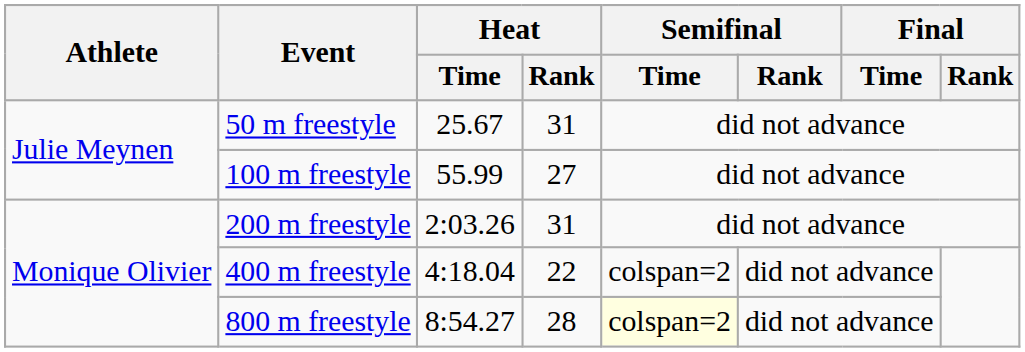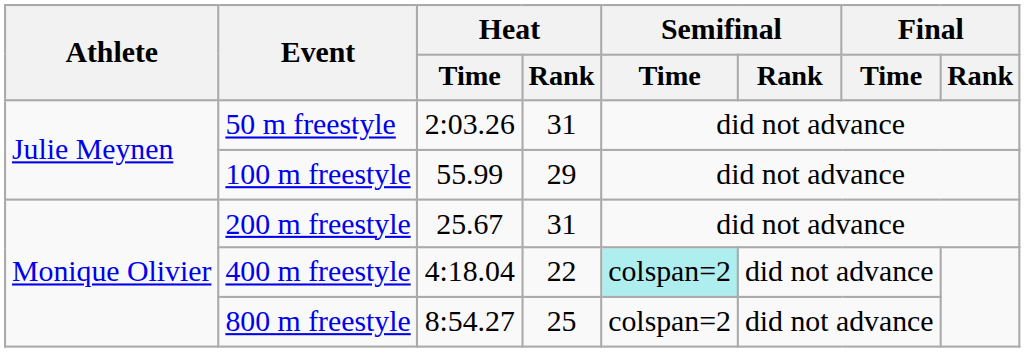(470, 125) 25.67 -> (470, 125) 2:03.26
(562, 174) 27 -> (562, 174) 29
(470, 223) 2:03.26 -> (470, 223) 25.67
(670, 272) no background -> (670, 272) paleturquoise background
(562, 321) 28 -> (562, 321) 25
(670, 321) lightyellow background -> (670, 321) no background
